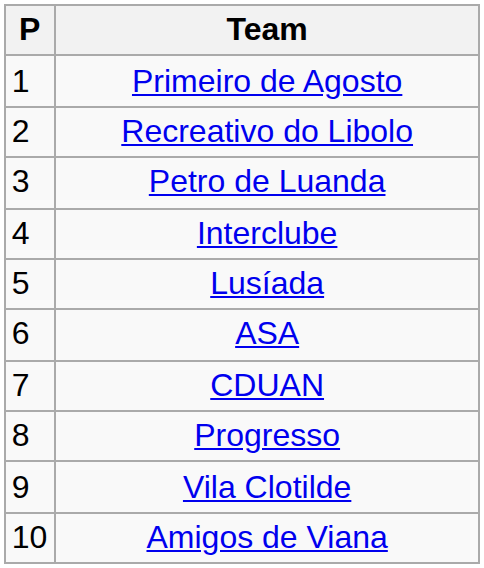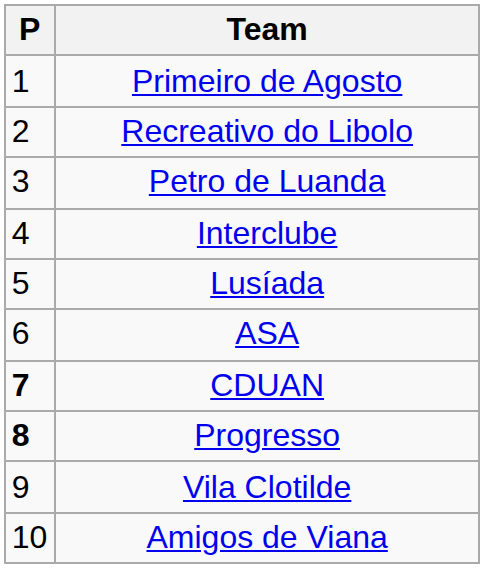(21, 385) normal -> (21, 385) bold
(21, 435) normal -> (21, 435) bold
